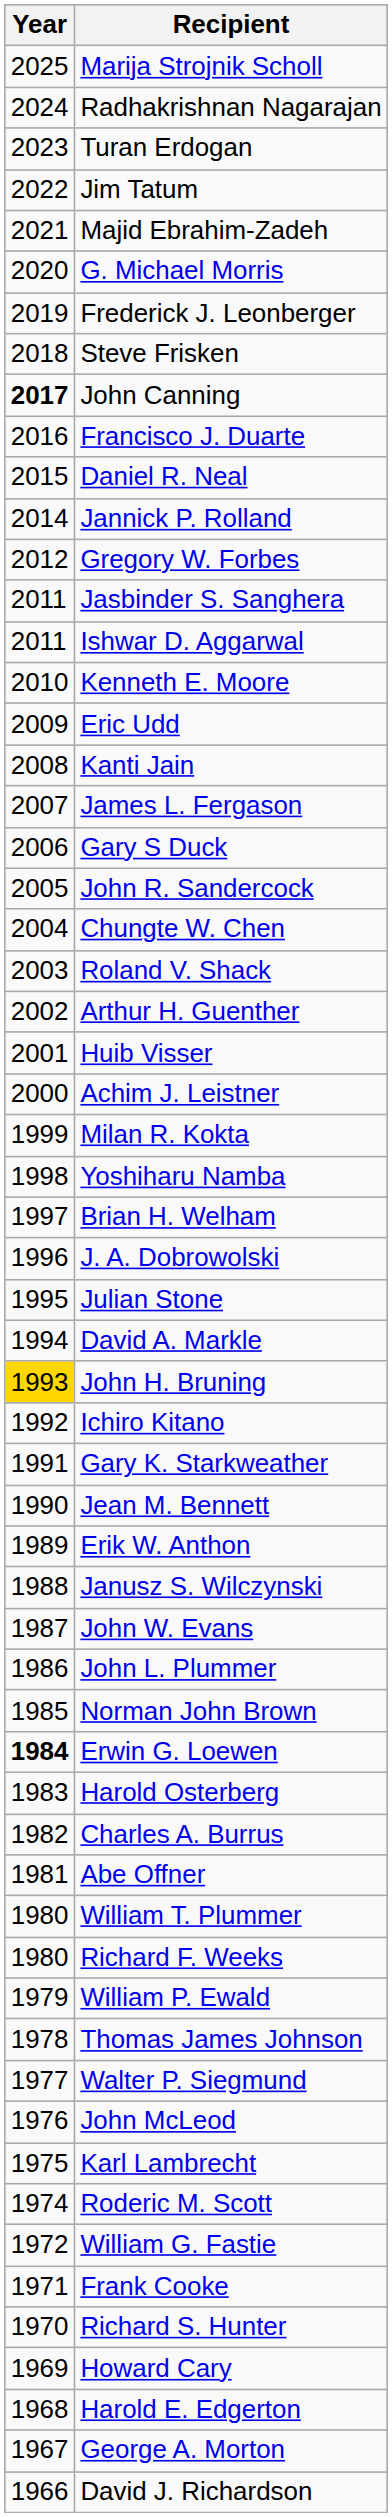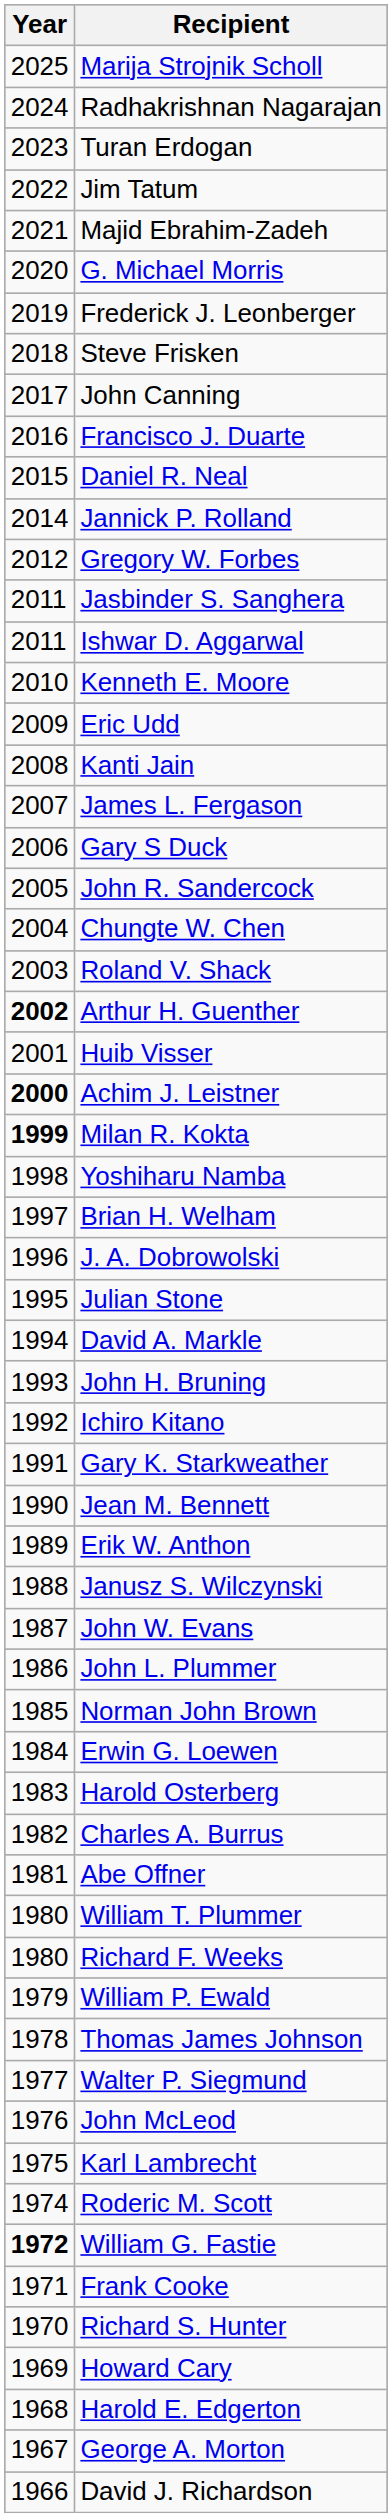(40, 395) bold -> (40, 395) normal
(40, 1011) normal -> (40, 1011) bold
(40, 1093) normal -> (40, 1093) bold
(40, 1134) normal -> (40, 1134) bold
(40, 1381) gold background -> (40, 1381) no background
(40, 1751) bold -> (40, 1751) normal
(40, 2244) normal -> (40, 2244) bold
